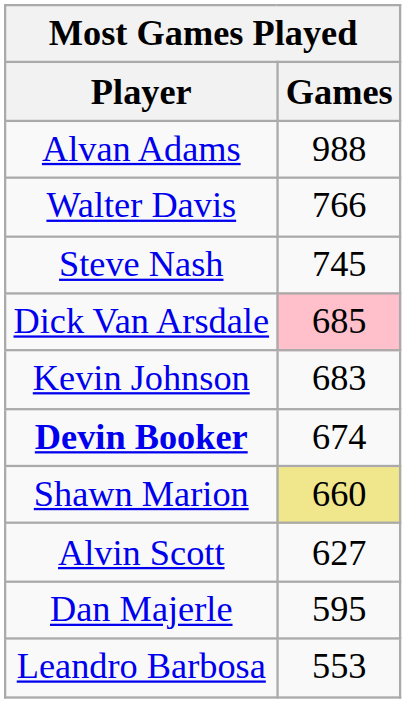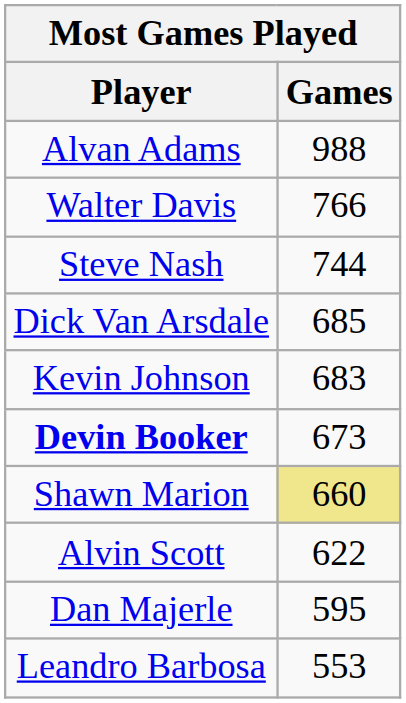(339, 263) 745 -> (339, 263) 744
(339, 321) pink background -> (339, 321) no background
(339, 436) 674 -> (339, 436) 673
(339, 551) 627 -> (339, 551) 622
